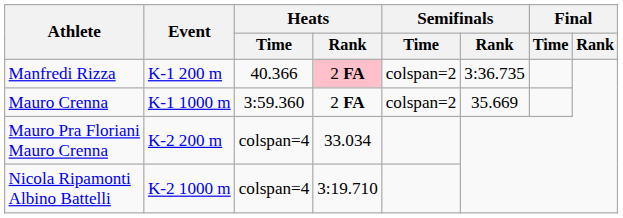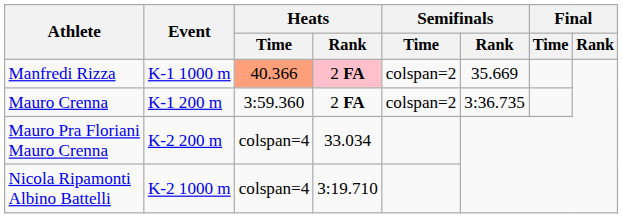(185, 74) K-1 200 m -> (189, 74) K-1 1000 m
(274, 74) no background -> (274, 74) lightsalmon background
(495, 74) 3:36.735 -> (495, 74) 35.669
(189, 102) K-1 1000 m -> (185, 102) K-1 200 m
(495, 102) 35.669 -> (495, 102) 3:36.735
